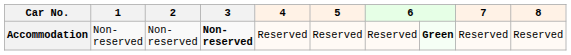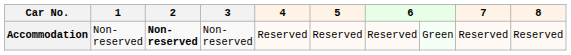(173, 36) normal -> (173, 36) bold
(228, 36) bold -> (228, 36) normal
(438, 36) bold -> (438, 36) normal
